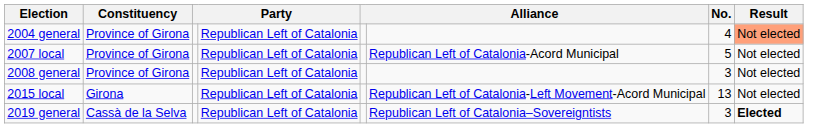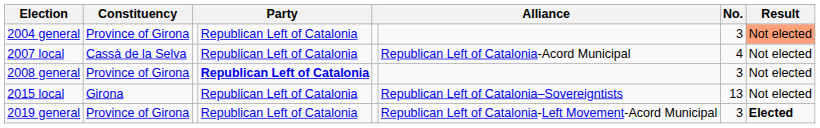(728, 34) 4 -> (740, 34) 3
(138, 53) Province of Girona -> (136, 53) Cassà de la Selva
(728, 53) 5 -> (740, 53) 4
(279, 73) normal -> (285, 73) bold
(537, 93) Republican Left of Catalonia-Left Movement-Acord Municipal -> (502, 93) Republican Left of Catalonia–Sovereigntists
(136, 113) Cassà de la Selva -> (138, 113) Province of Girona
(490, 113) Republican Left of Catalonia–Sovereigntists -> (549, 113) Republican Left of Catalonia-Left Movement-Acord Municipal
